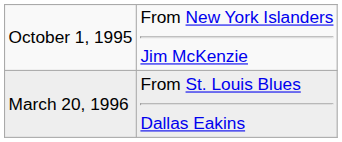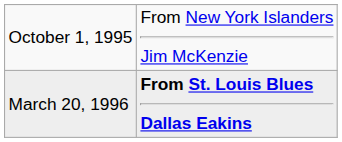(237, 103) normal -> (237, 103) bold
